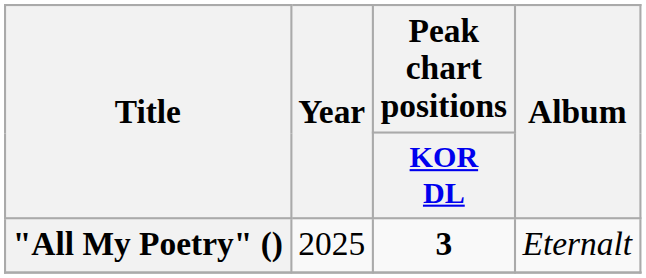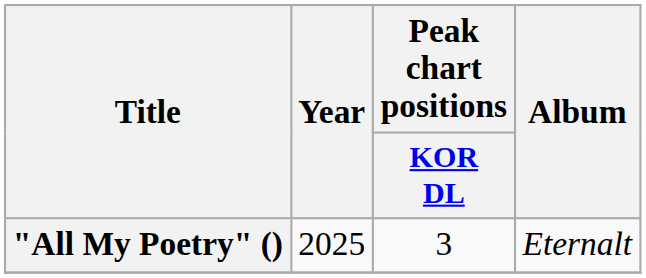(444, 244) bold -> (444, 244) normal
